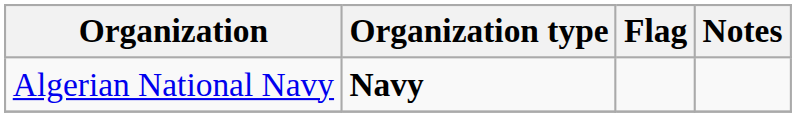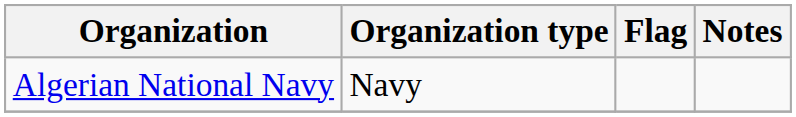(387, 84) bold -> (386, 84) normal
